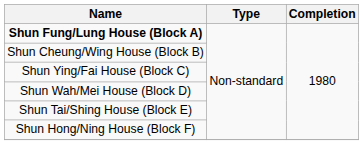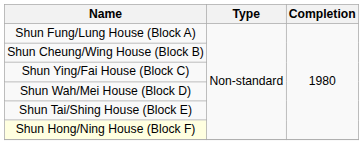(106, 33) bold -> (106, 33) normal
(106, 129) no background -> (106, 129) lightyellow background
